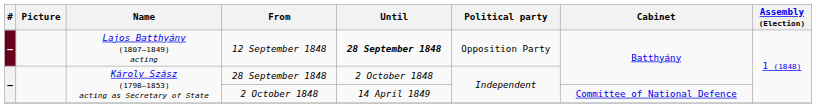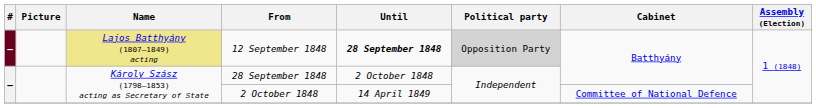(144, 48) no background -> (144, 48) khaki background
(506, 48) no background -> (506, 48) lightgrey background
